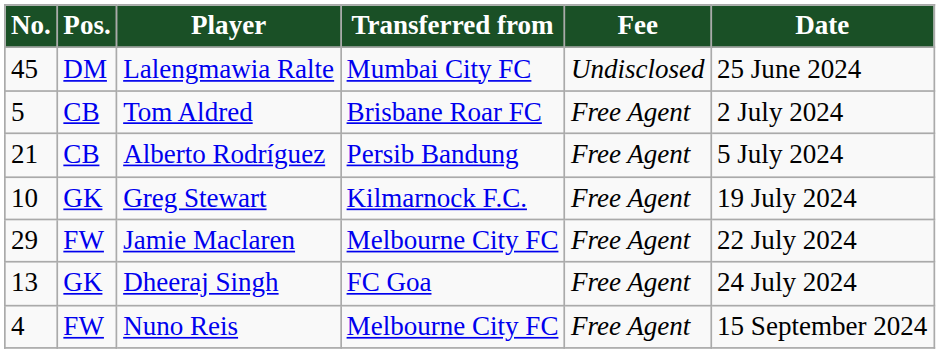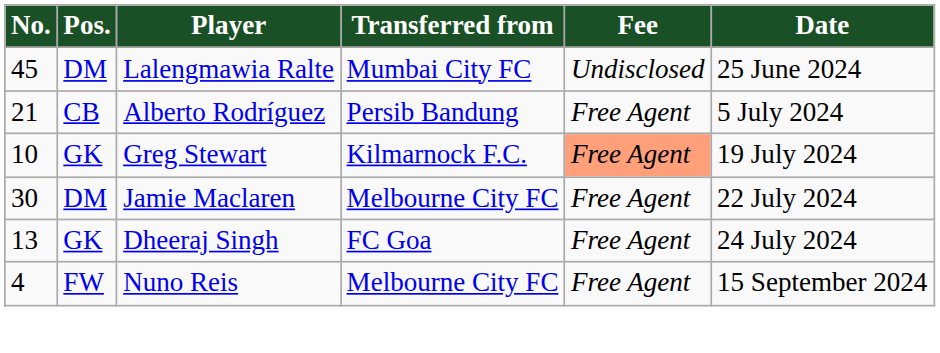- row: (188, 111)
(631, 197) no background -> (631, 154) lightsalmon background
(25, 240) 29 -> (25, 197) 30
(84, 240) FW -> (85, 197) DM
